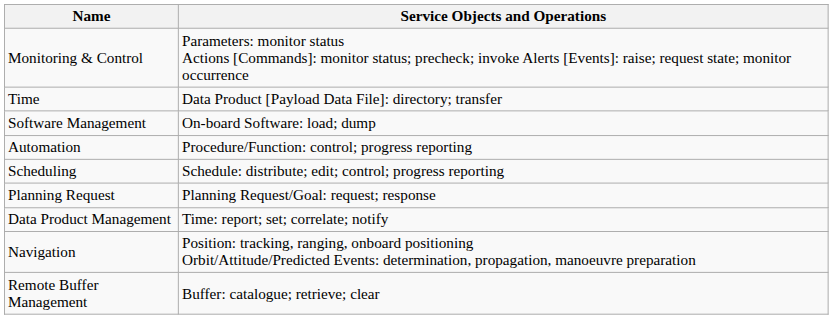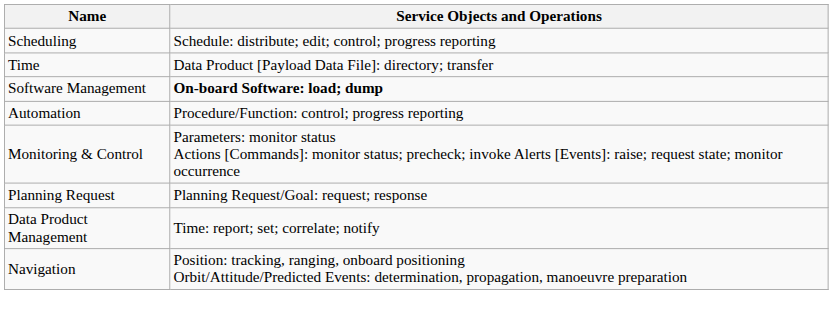rows swapped: (76, 57) <-> (42, 171)
(279, 123) normal -> (278, 88) bold
- row: (53, 293)
